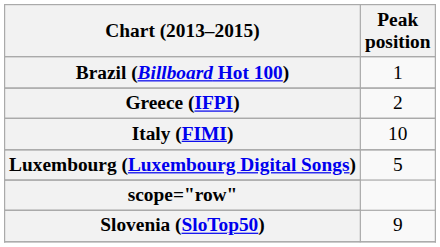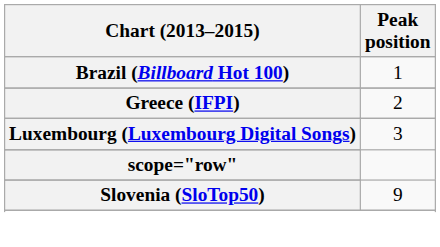- row: (183, 133)
(398, 164) 5 -> (398, 133) 3
